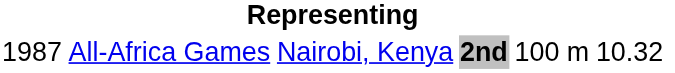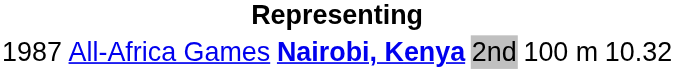(365, 51) normal -> (371, 51) bold
(484, 51) bold -> (494, 51) normal
